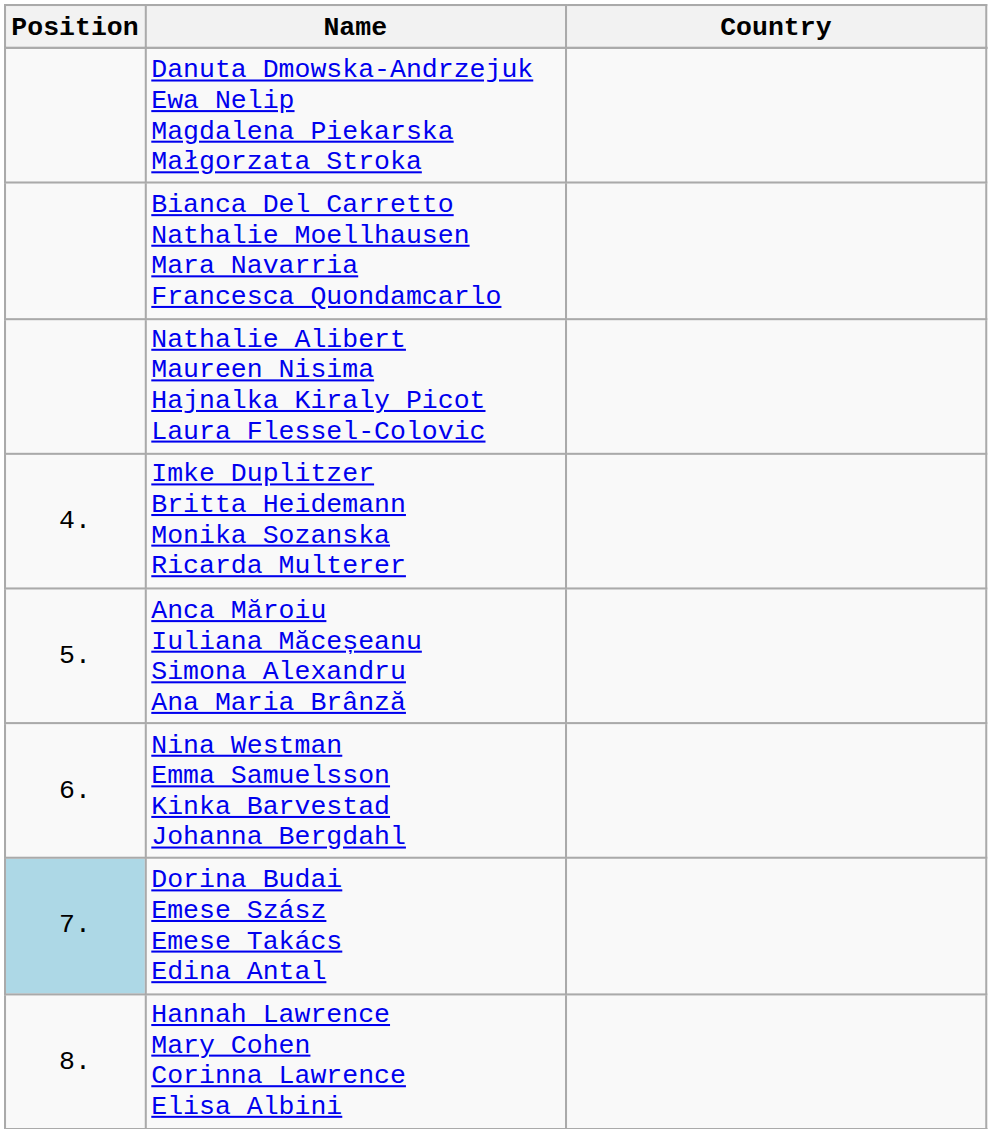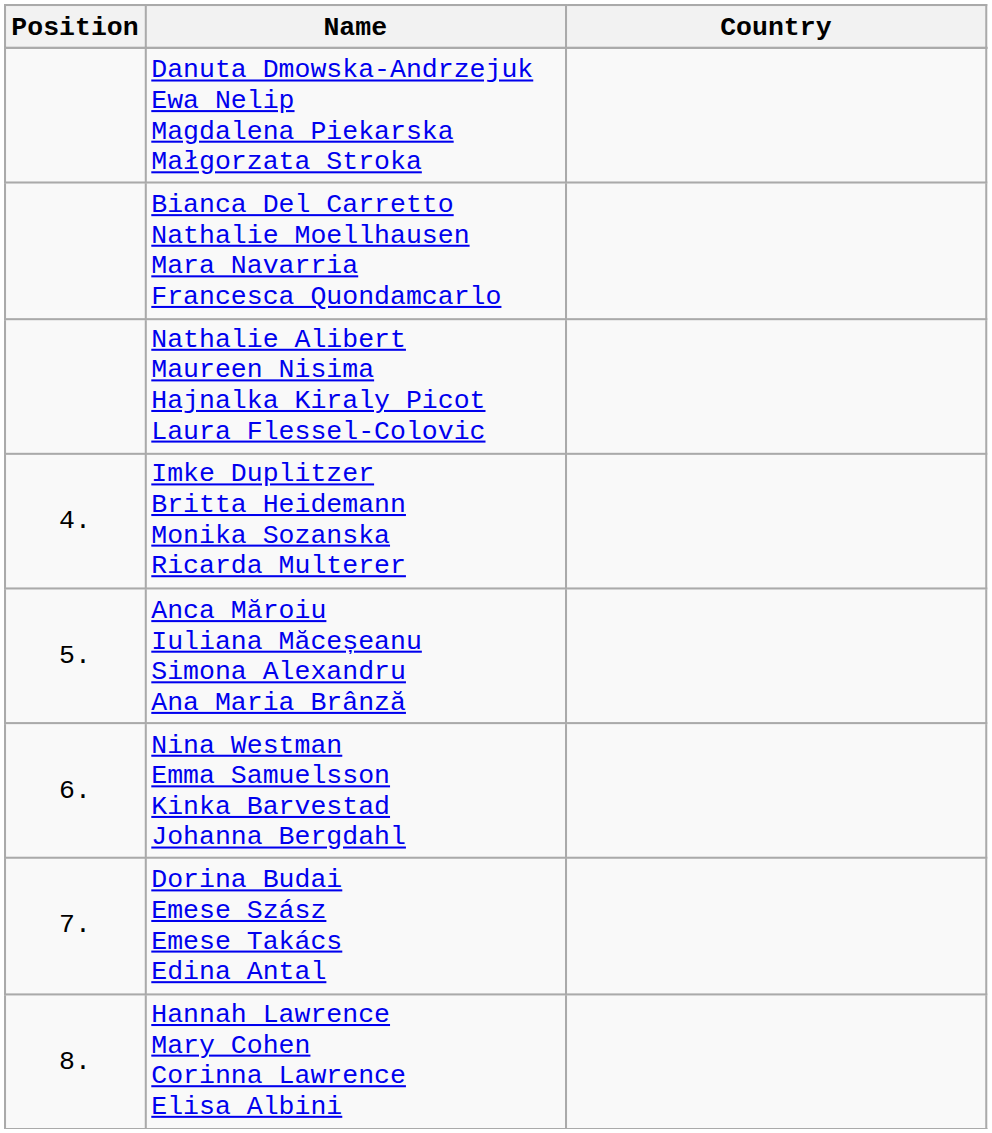(75, 926) lightblue background -> (75, 926) no background
